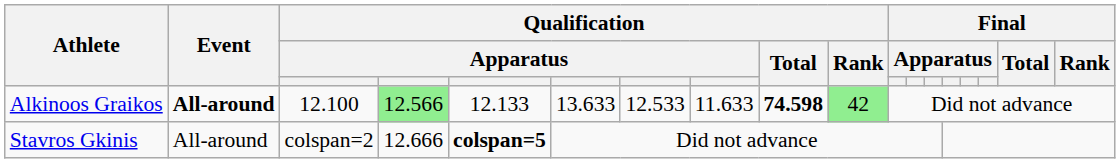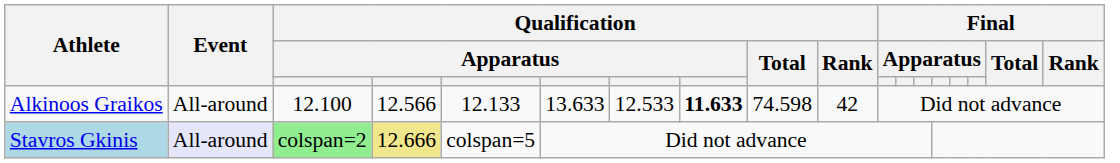(224, 104) bold -> (220, 104) normal
(413, 104) lightgreen background -> (406, 104) no background
(724, 104) normal -> (713, 104) bold
(793, 104) bold -> (782, 104) normal
(858, 104) lightgreen background -> (847, 104) no background
(74, 139) no background -> (74, 139) lightblue background
(220, 139) no background -> (220, 139) lavender background
(329, 139) no background -> (322, 139) lightgreen background
(413, 139) no background -> (406, 139) khaki background
(499, 139) bold -> (491, 139) normal
